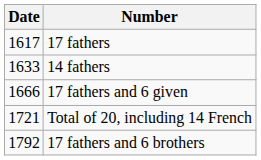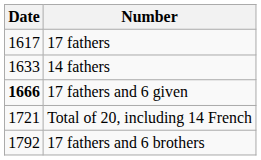(24, 92) normal -> (24, 92) bold
